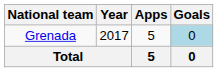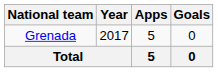(192, 35) lightblue background -> (192, 35) no background
